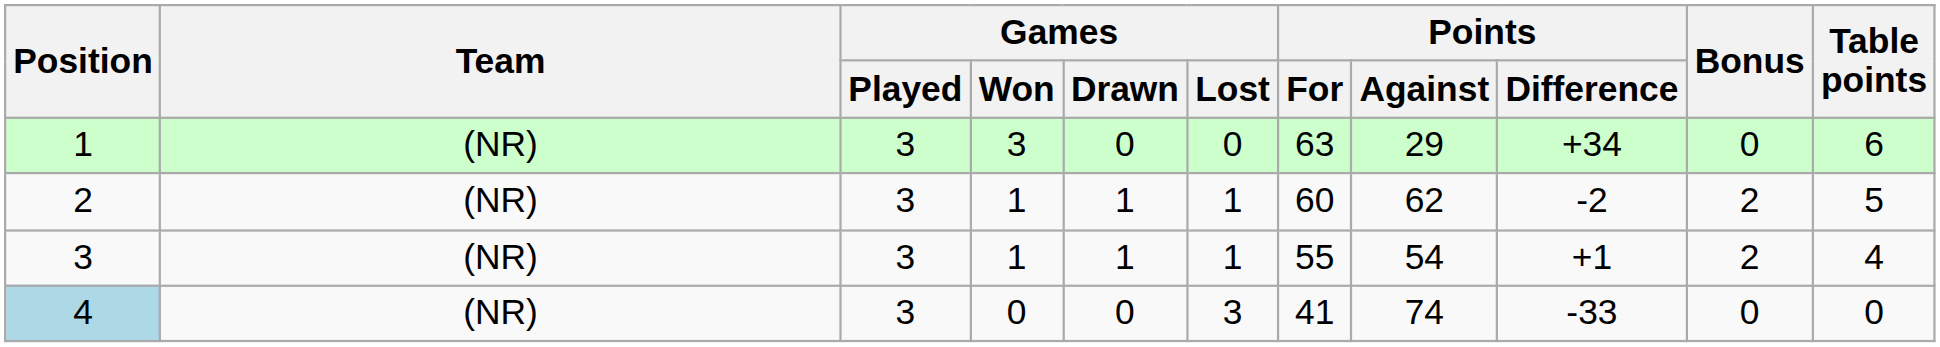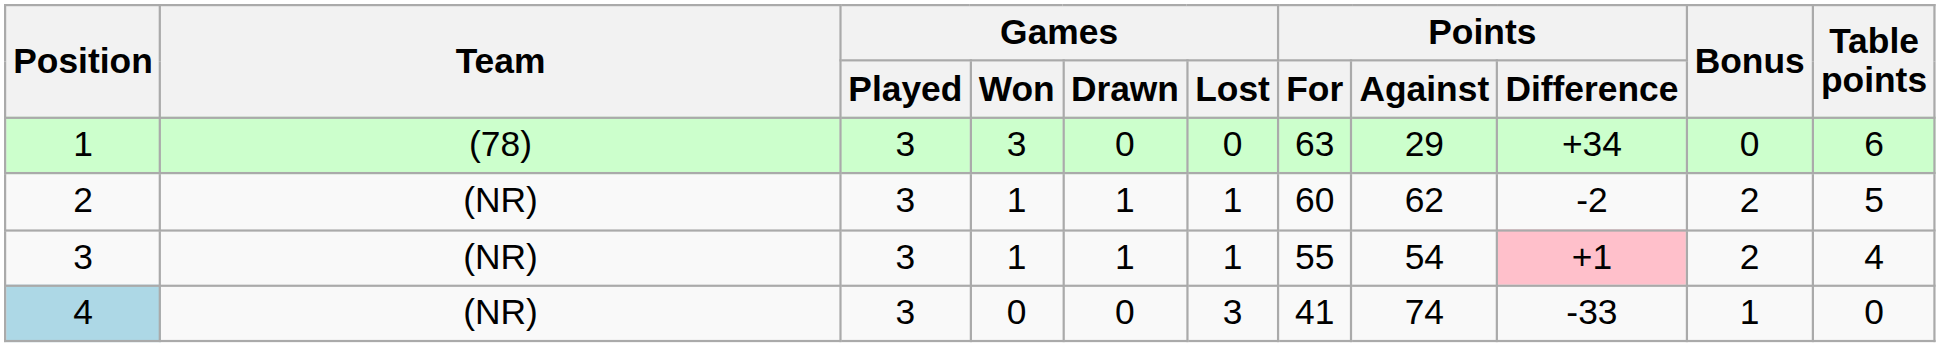(501, 144) (NR) -> (501, 144) (78)
(1592, 256) no background -> (1592, 256) pink background
(1750, 312) 0 -> (1750, 312) 1
